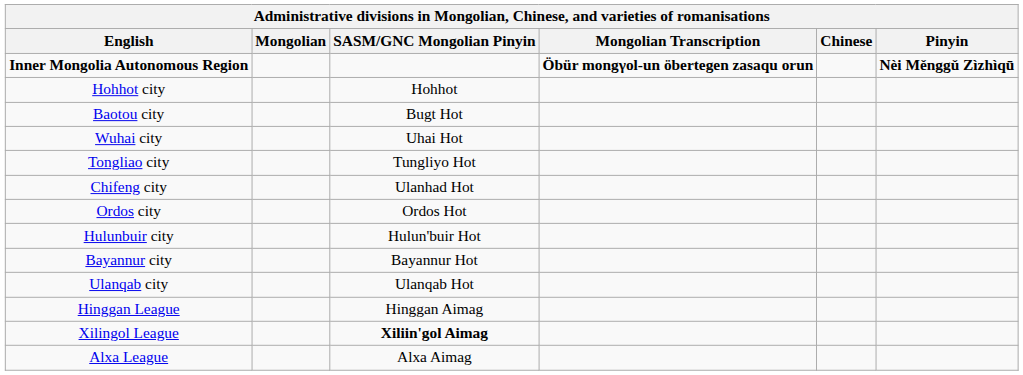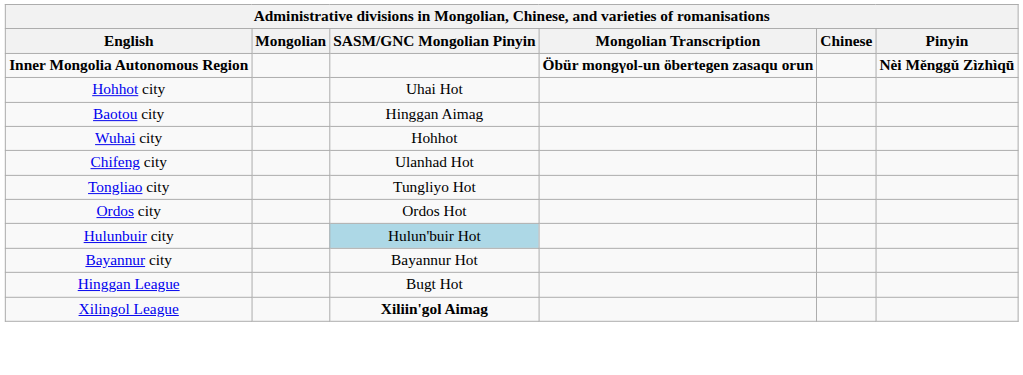(434, 89) Hohhot -> (434, 89) Uhai Hot
(434, 114) Bugt Hot -> (434, 114) Hinggan Aimag
(434, 138) Uhai Hot -> (434, 138) Hohhot
rows swapped: (129, 187) <-> (129, 162)
(434, 235) no background -> (434, 235) lightblue background
- row: (129, 284)
(434, 308) Hinggan Aimag -> (434, 284) Bugt Hot
- row: (129, 357)
